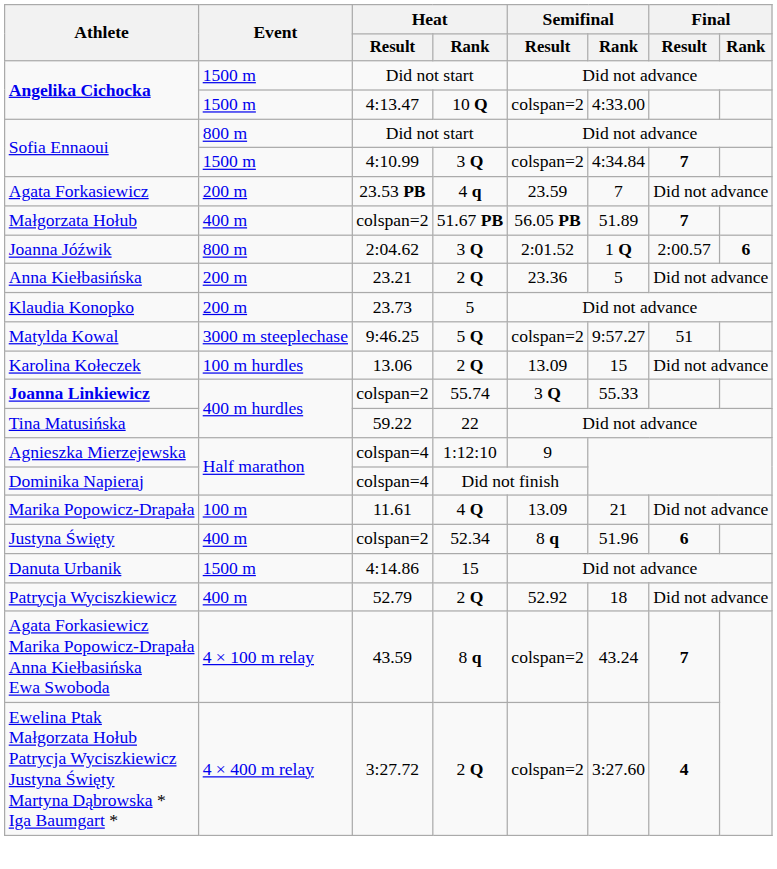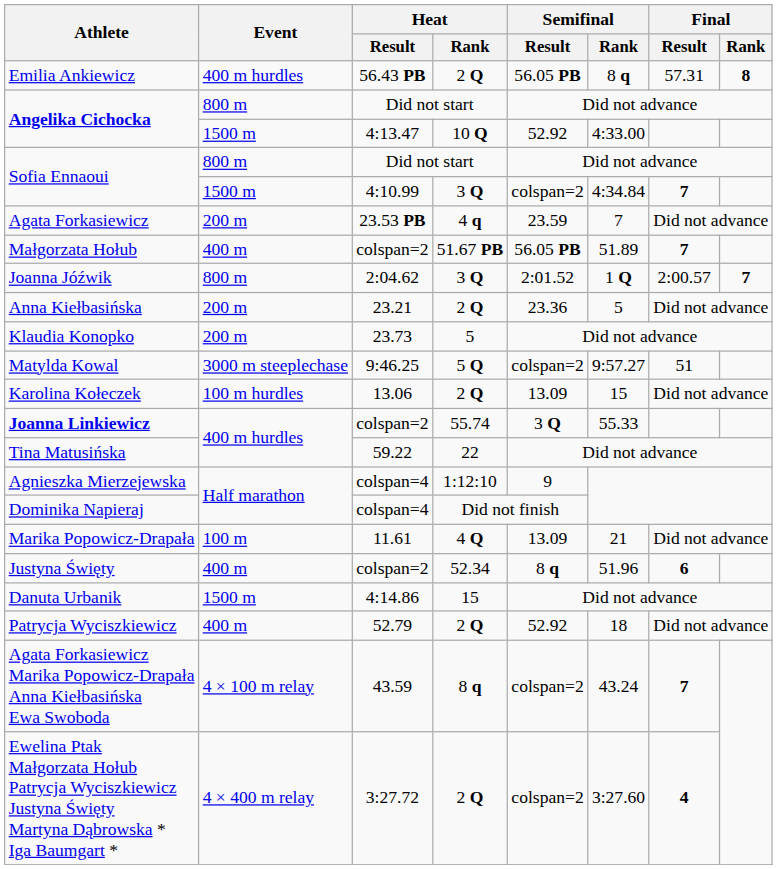+ row: (72, 75)
(229, 75) 1500 m -> (225, 104) 800 m
(548, 104) colspan=2 -> (548, 133) 52.92
(746, 249) 6 -> (746, 278) 7
